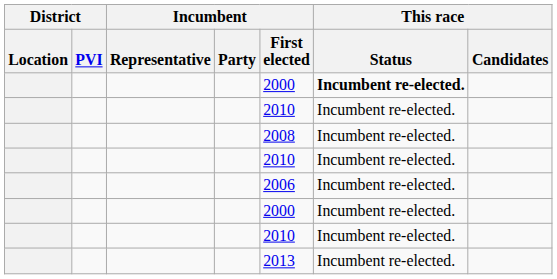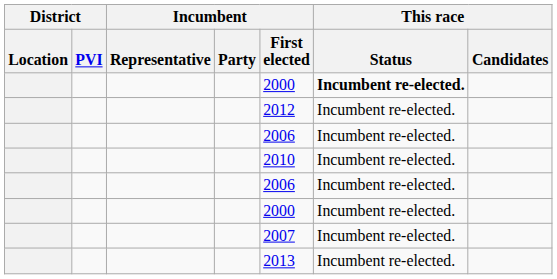(279, 110) 2010 -> (279, 110) 2012
(279, 135) 2008 -> (279, 135) 2006
(279, 235) 2010 -> (279, 235) 2007
